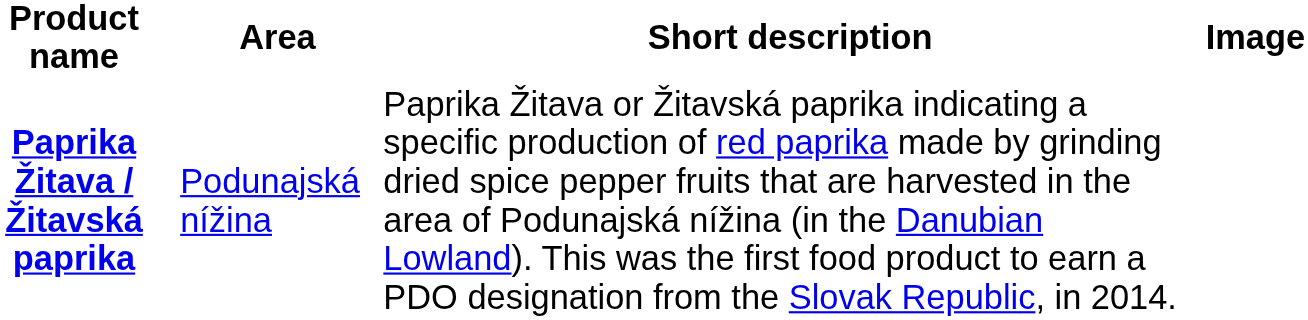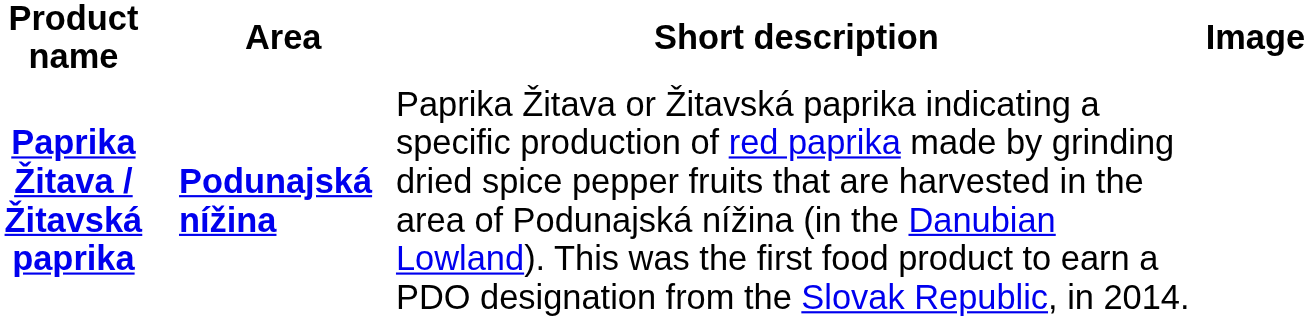(270, 200) normal -> (276, 200) bold
